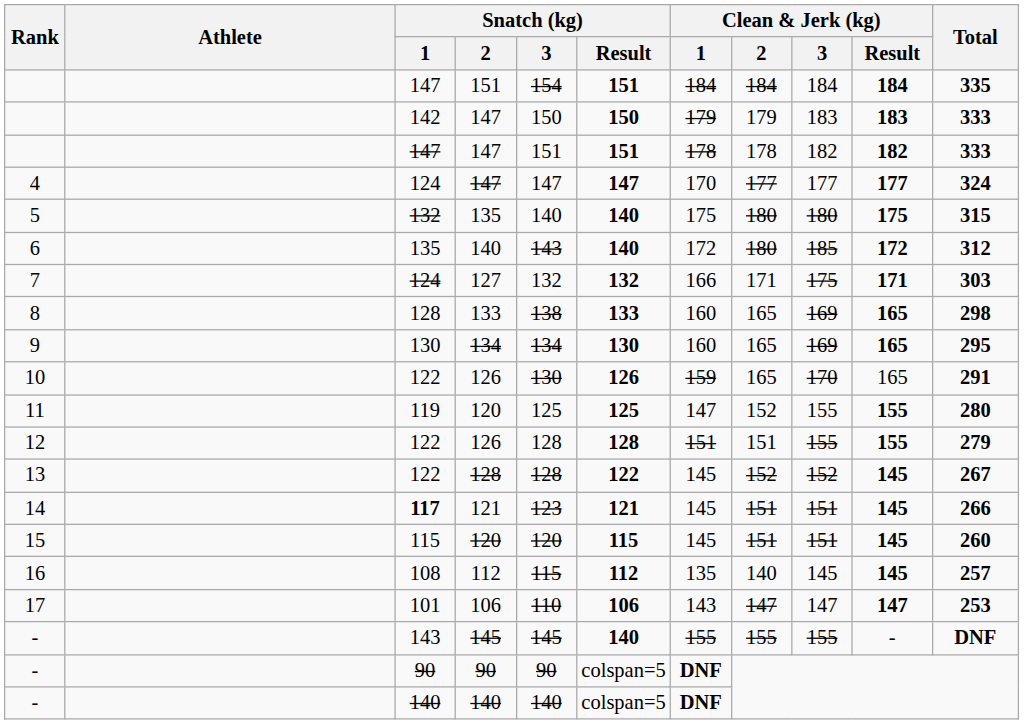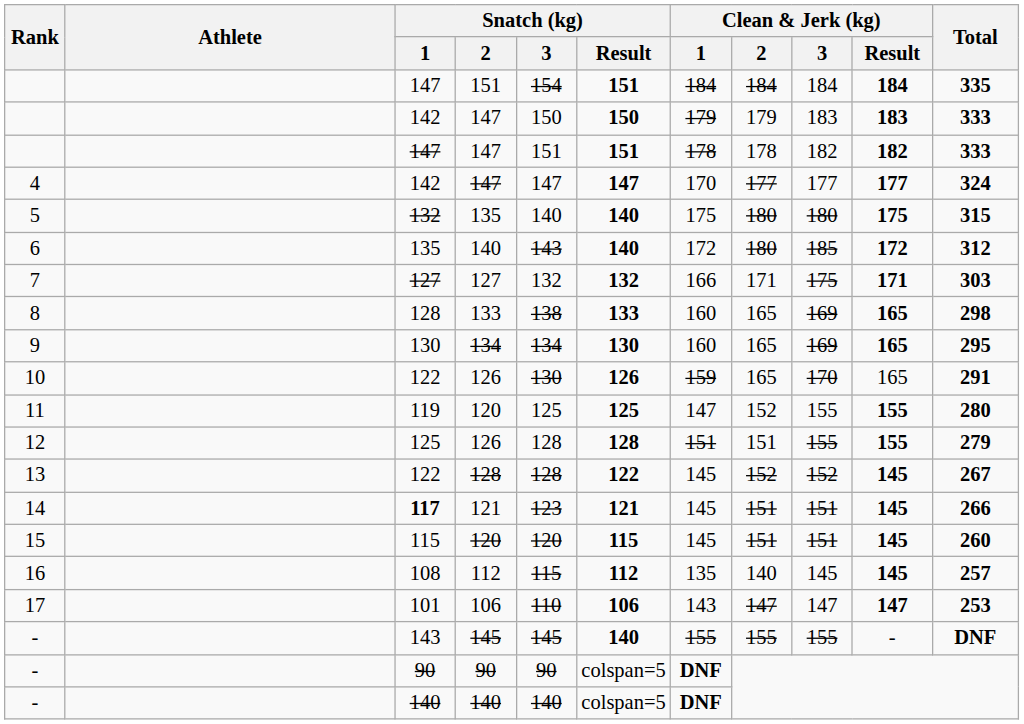(425, 183) 124 -> (425, 183) 142
(425, 280) 124 -> (425, 280) 127
(425, 442) 122 -> (425, 442) 125
